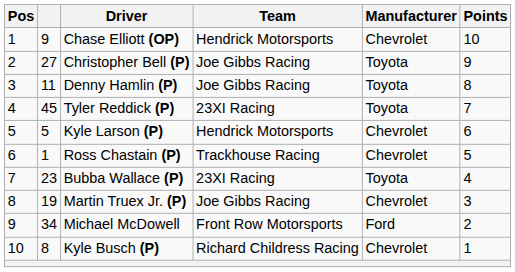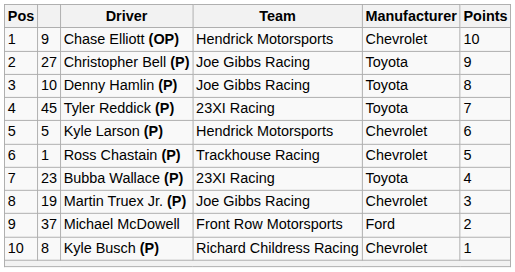(48, 85) 11 -> (49, 85) 10
(49, 224) 34 -> (49, 224) 37
